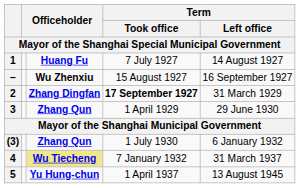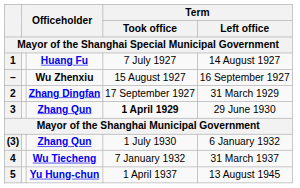(151, 93) bold -> (150, 93) normal
(151, 110) normal -> (150, 110) bold
(64, 158) khaki background -> (64, 158) no background
